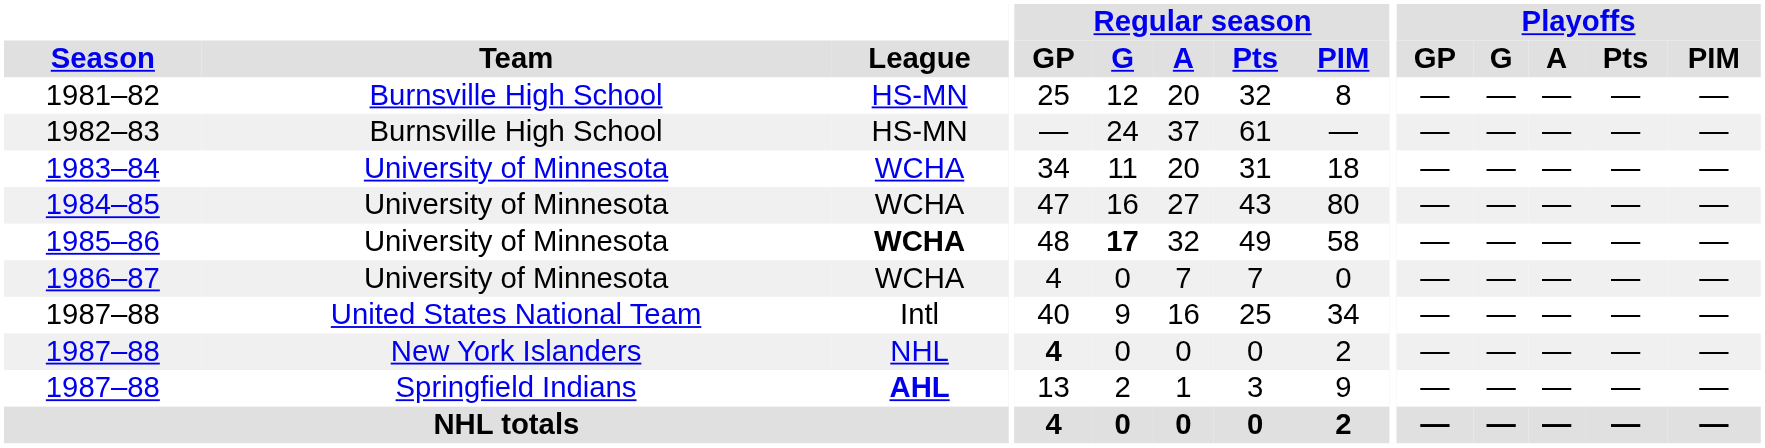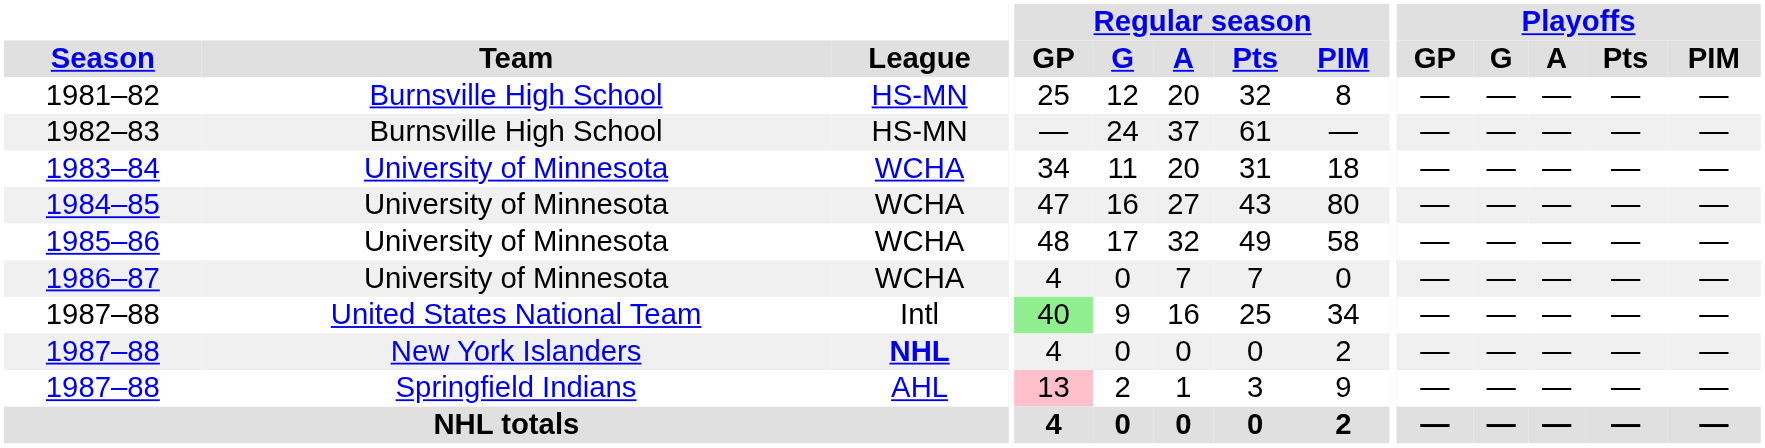(920, 241) bold -> (920, 241) normal
(1123, 241) bold -> (1123, 241) normal
(1054, 314) no background -> (1054, 314) lightgreen background
(920, 351) normal -> (920, 351) bold
(1054, 351) bold -> (1054, 351) normal
(920, 387) bold -> (920, 387) normal
(1054, 387) no background -> (1054, 387) pink background
